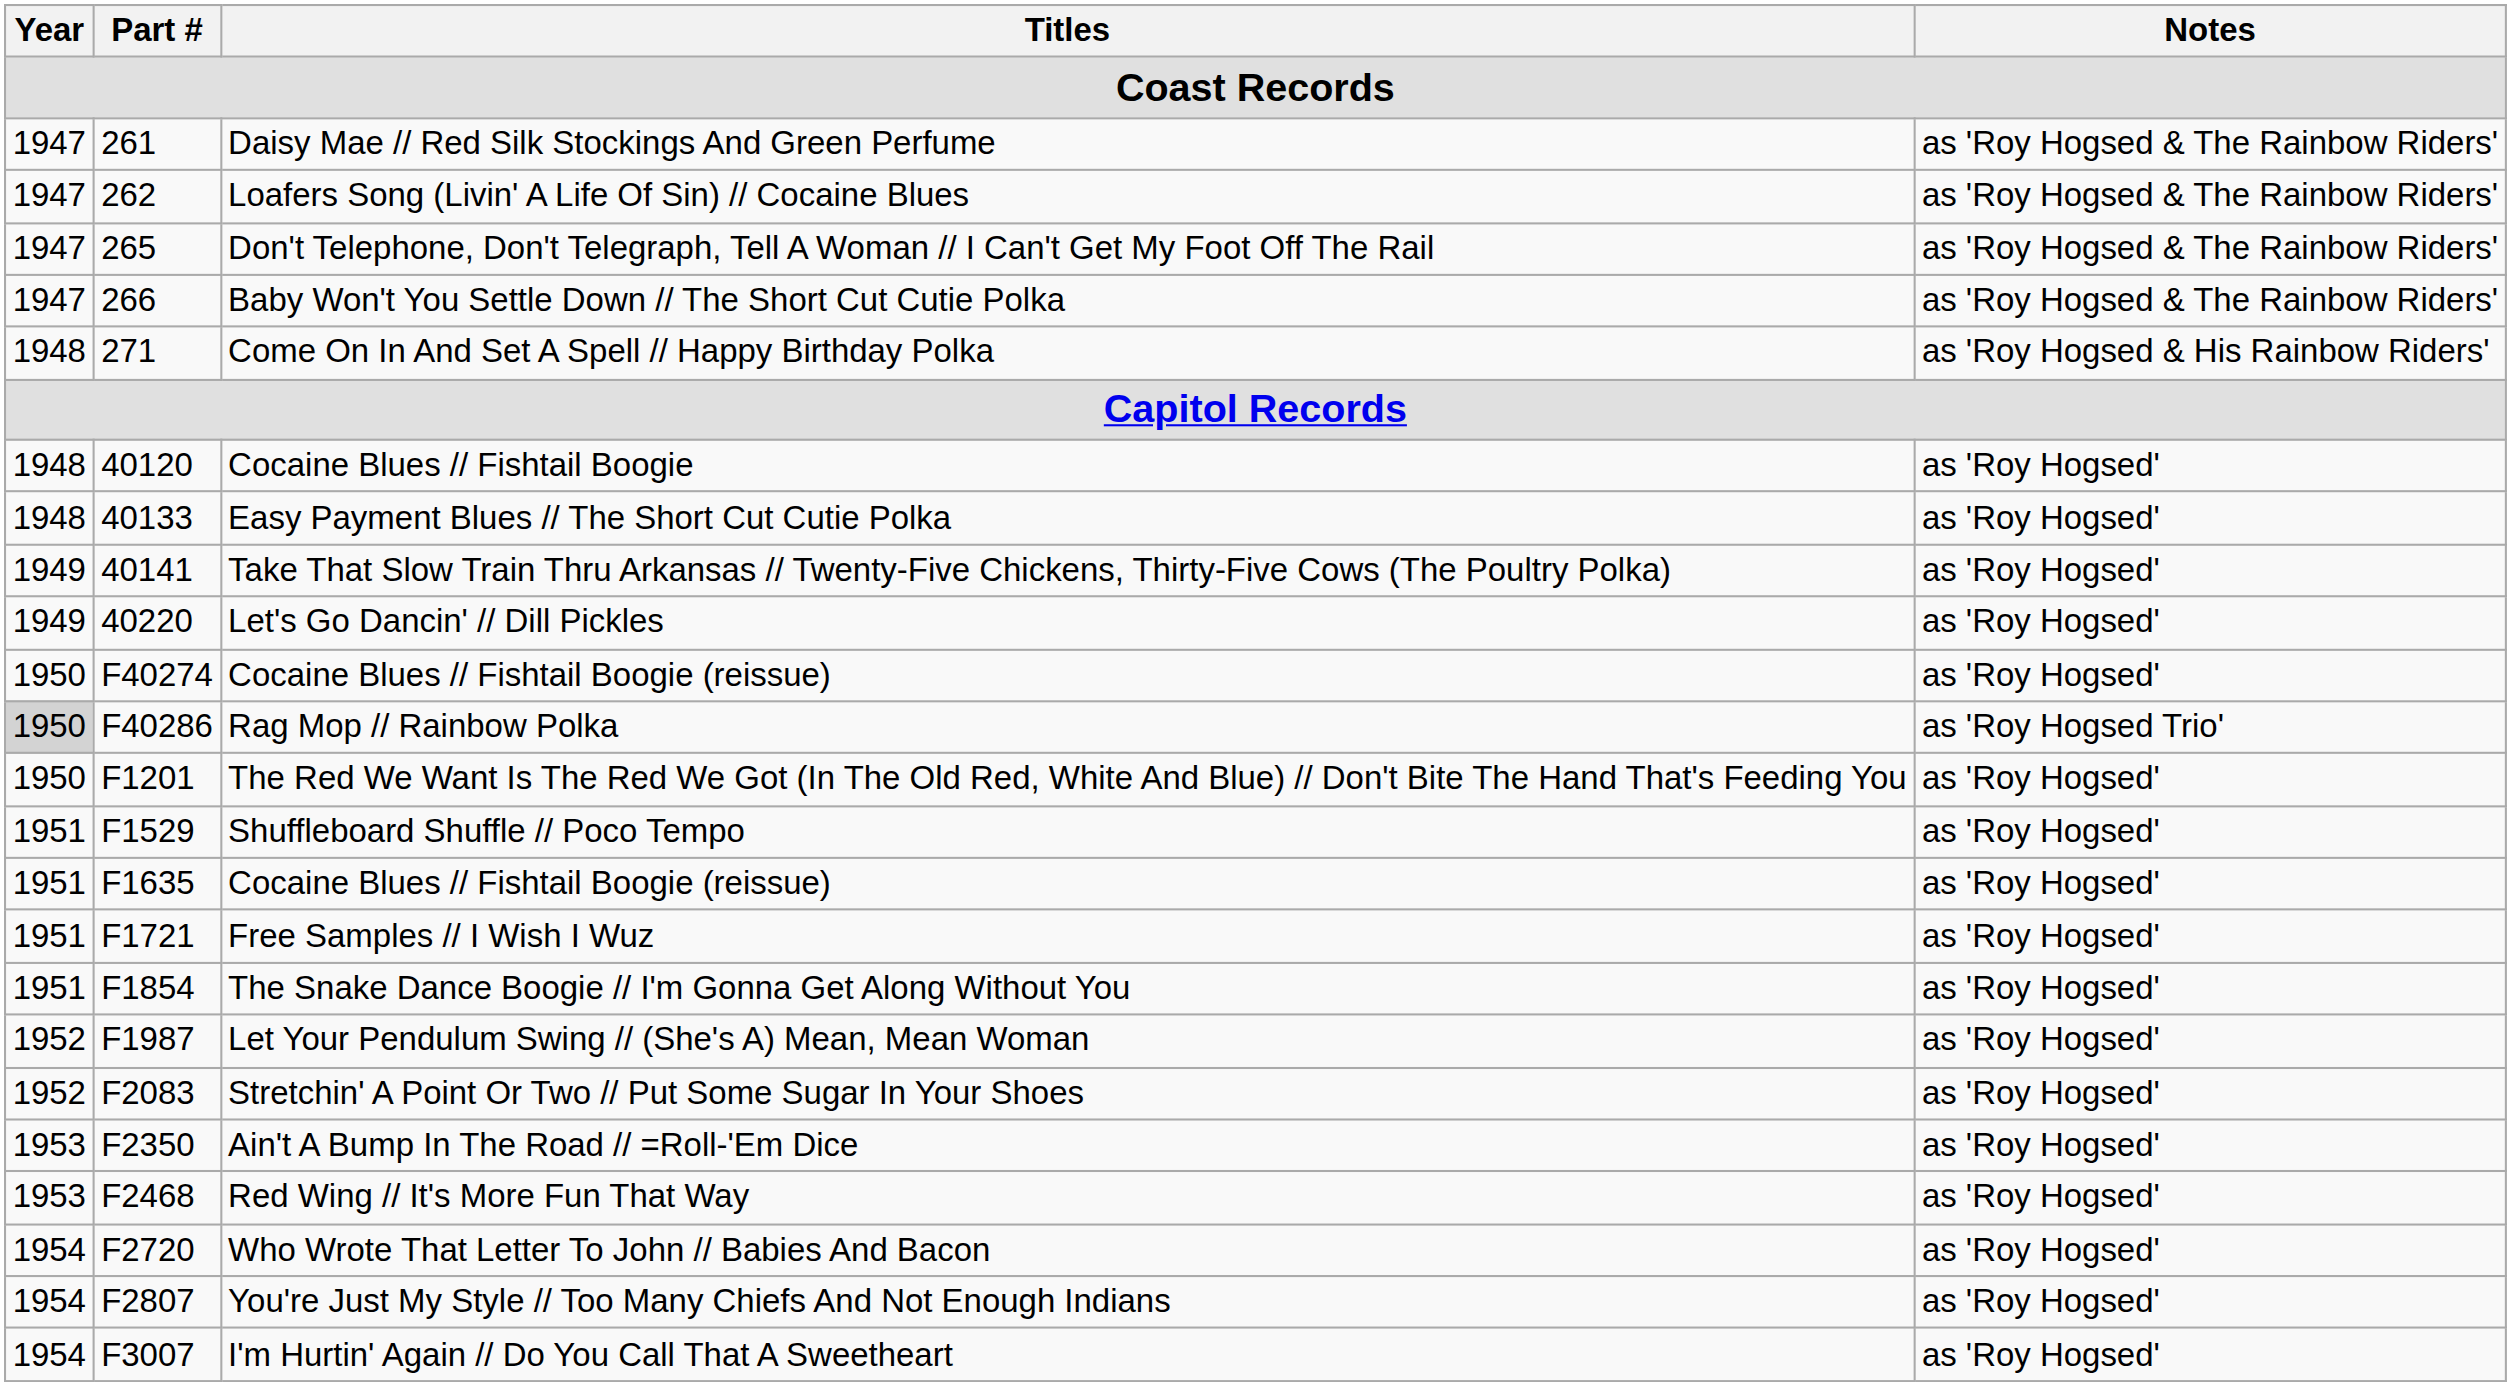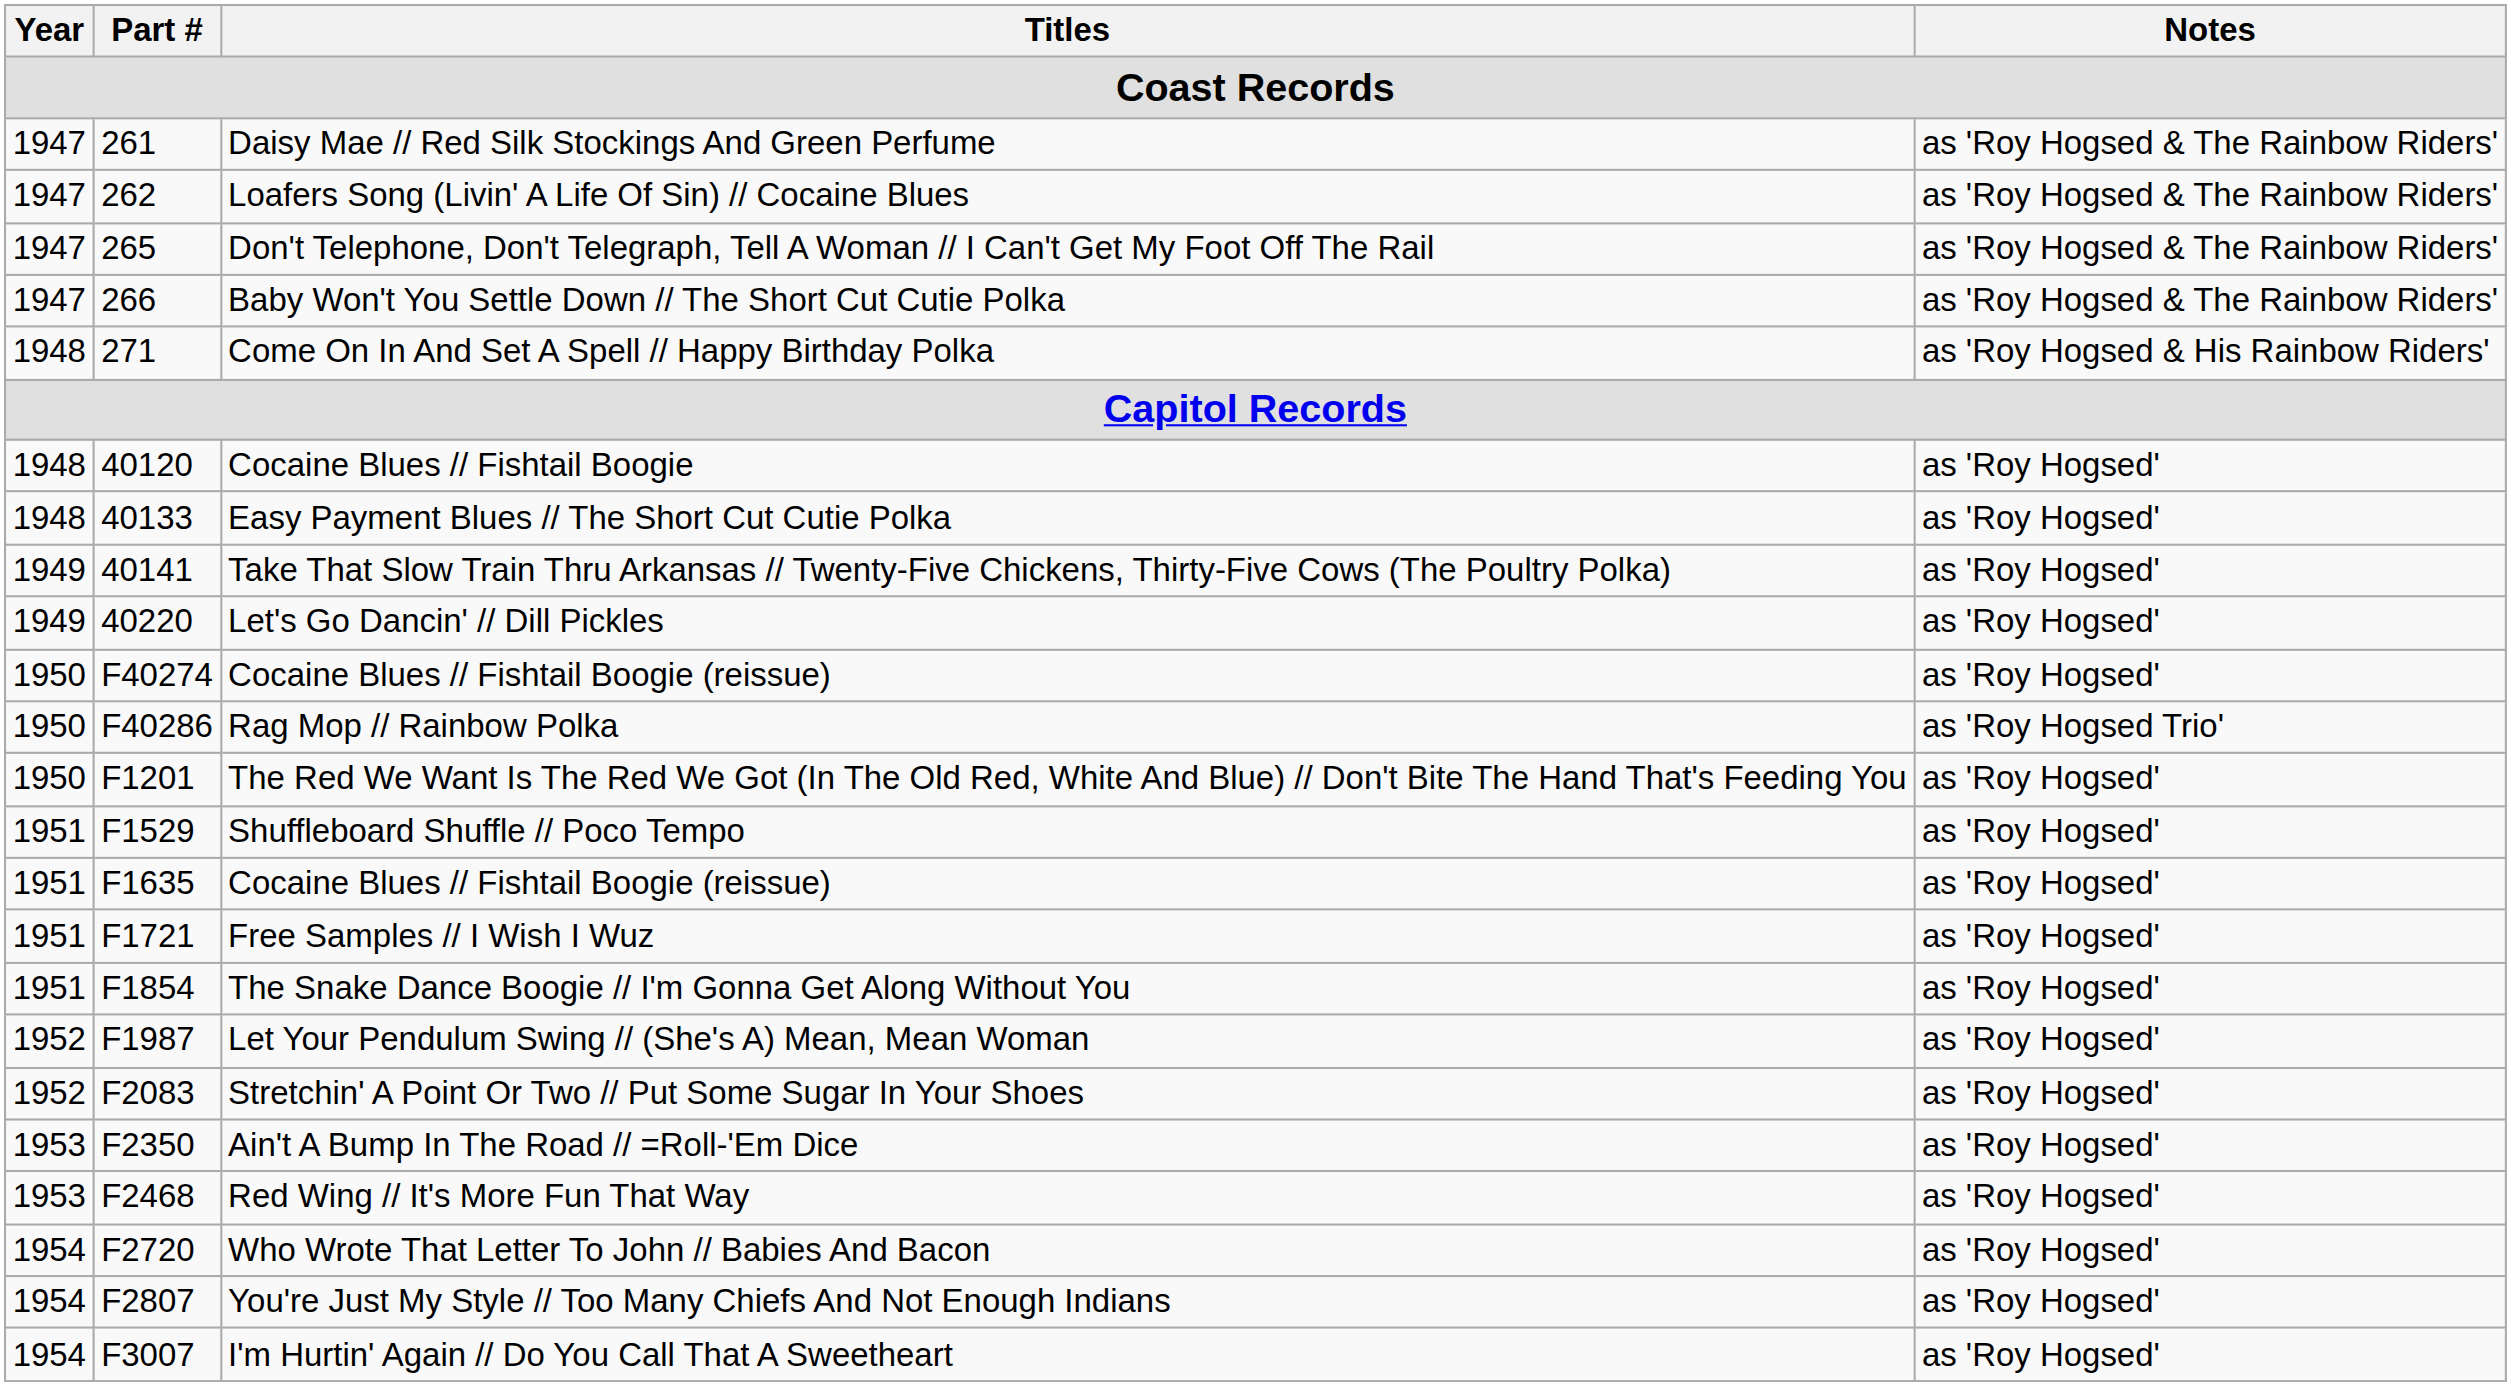(49, 726) lightgrey background -> (49, 726) no background
